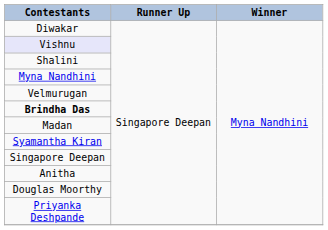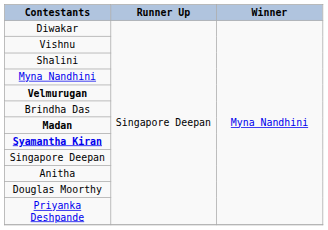(57, 45) lavender background -> (57, 45) no background
(57, 93) normal -> (57, 93) bold
(57, 109) bold -> (57, 109) normal
(57, 125) normal -> (57, 125) bold
(57, 141) normal -> (57, 141) bold
